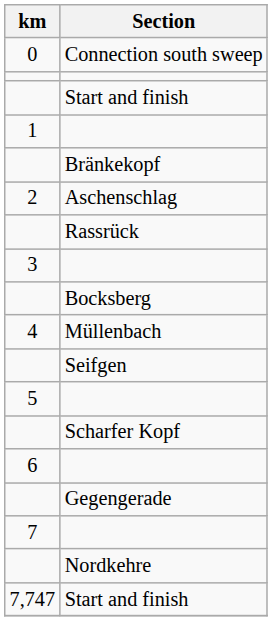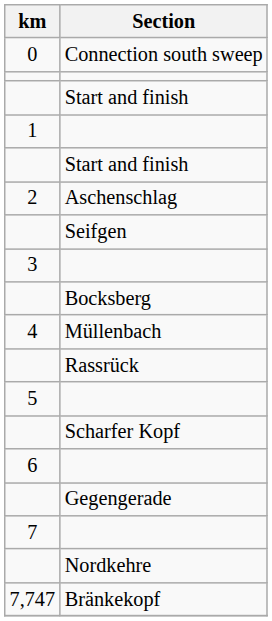(113, 164) Bränkekopf -> (127, 164) Start and finish
(102, 230) Rassrück -> (96, 230) Seifgen
(96, 364) Seifgen -> (102, 364) Rassrück
(127, 598) Start and finish -> (113, 598) Bränkekopf
